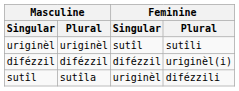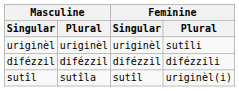(128, 45) sutîl -> (137, 45) uriginèl
(199, 61) uriginèl(i) -> (193, 61) difézzili
(137, 78) uriginèl -> (128, 78) sutîl
(193, 78) difézzili -> (199, 78) uriginèl(i)
